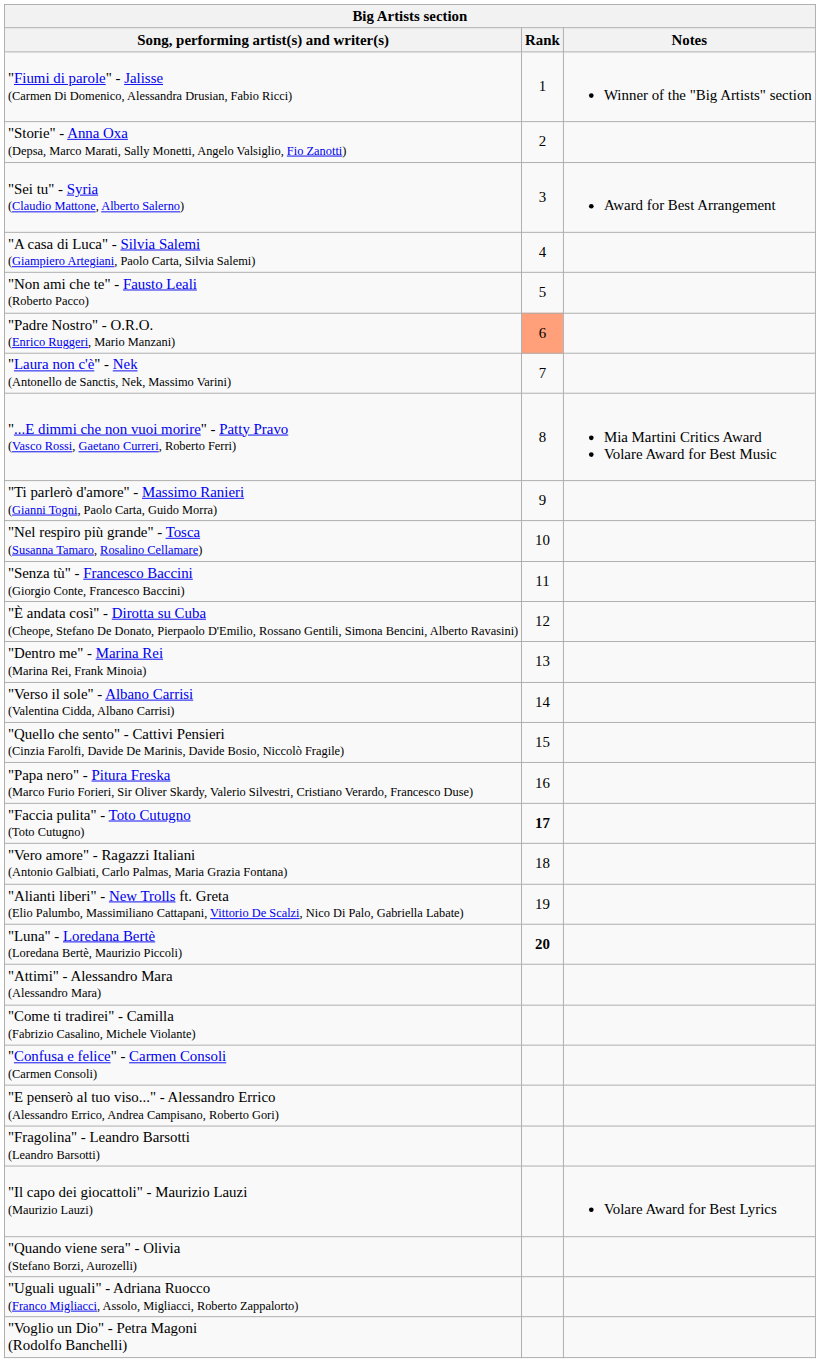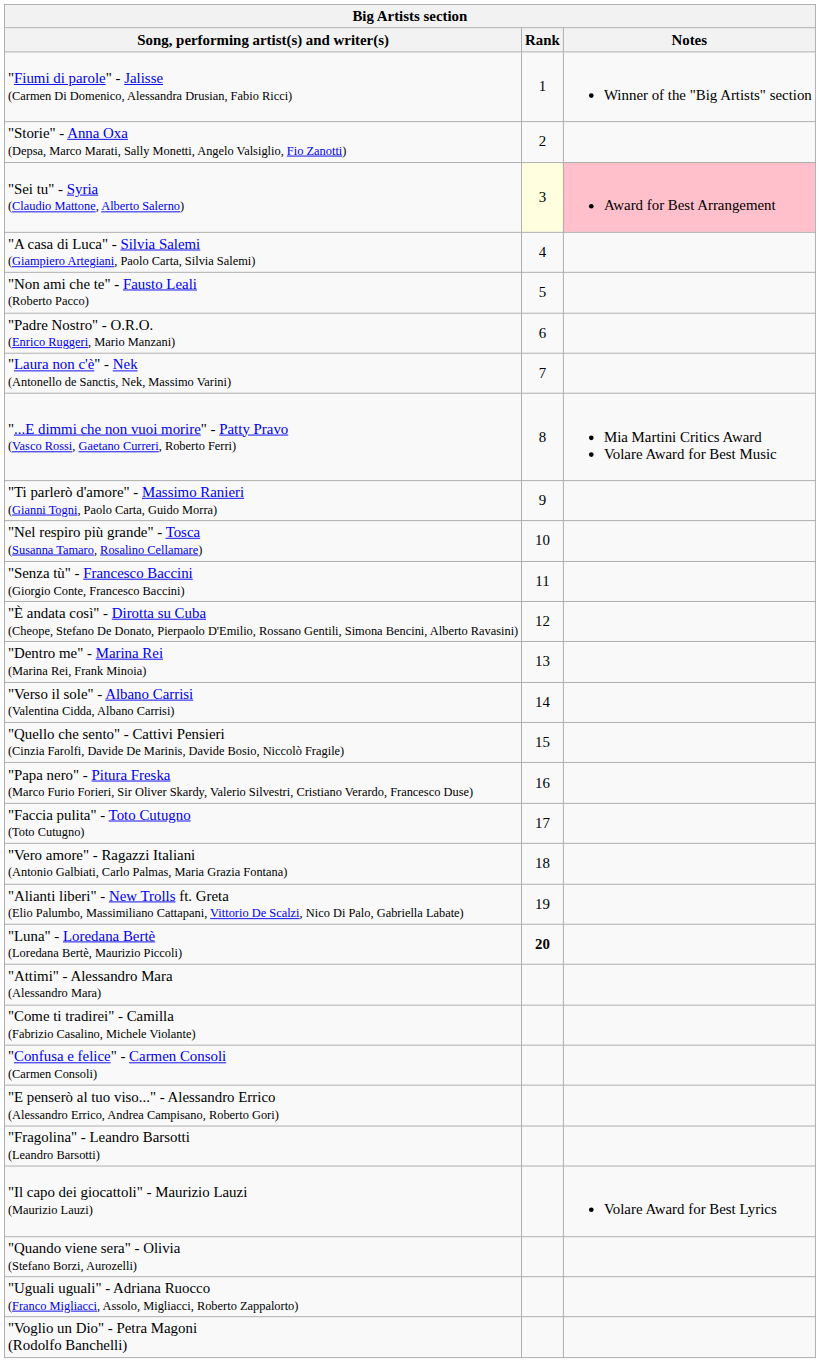(542, 197) no background -> (542, 197) lightyellow background
(689, 206) no background -> (689, 206) pink background
(542, 333) lightsalmon background -> (542, 333) no background
(542, 823) bold -> (542, 823) normal
